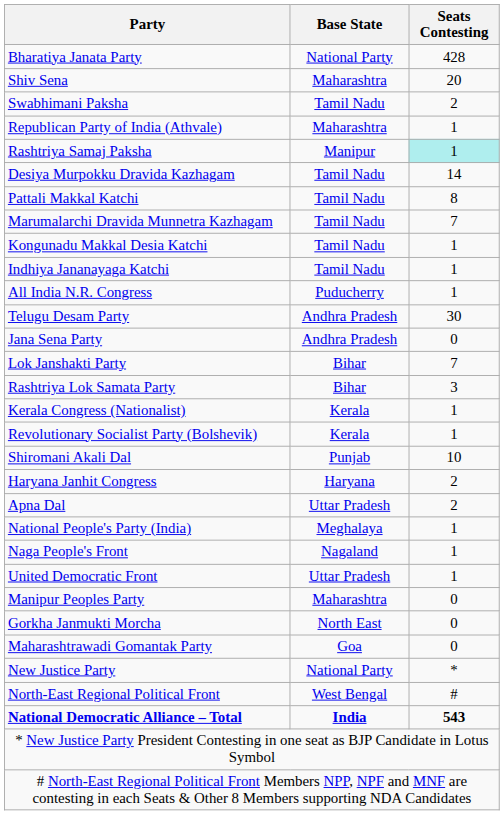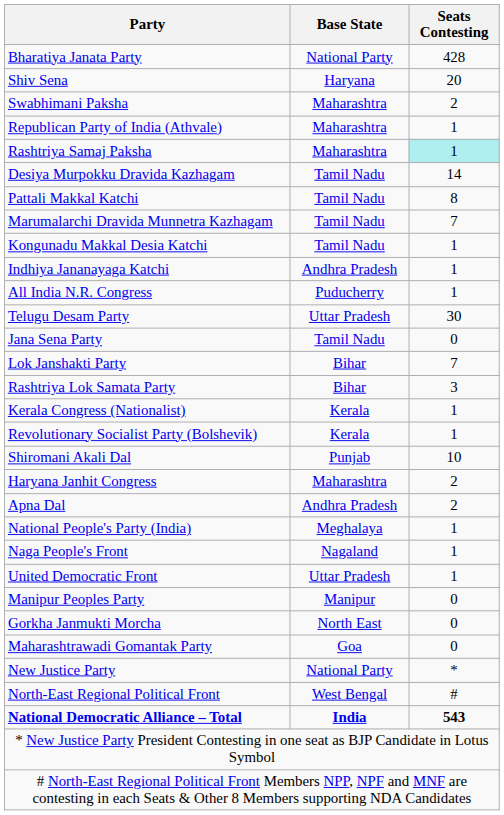(350, 80) Maharashtra -> (350, 80) Haryana
(350, 103) Tamil Nadu -> (350, 103) Maharashtra
(350, 151) Manipur -> (350, 151) Maharashtra
(350, 269) Tamil Nadu -> (350, 269) Andhra Pradesh
(350, 316) Andhra Pradesh -> (350, 316) Uttar Pradesh
(350, 339) Andhra Pradesh -> (350, 339) Tamil Nadu
(350, 481) Haryana -> (350, 481) Maharashtra
(350, 505) Uttar Pradesh -> (350, 505) Andhra Pradesh
(350, 599) Maharashtra -> (350, 599) Manipur
